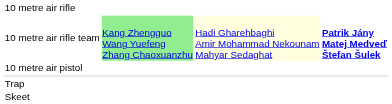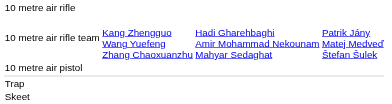(148, 43) lightgreen background -> (148, 43) no background
(257, 43) lightyellow background -> (257, 43) no background
(354, 43) bold -> (353, 43) normal
